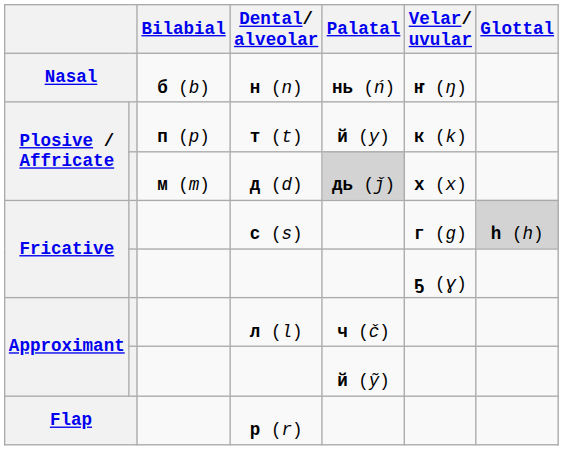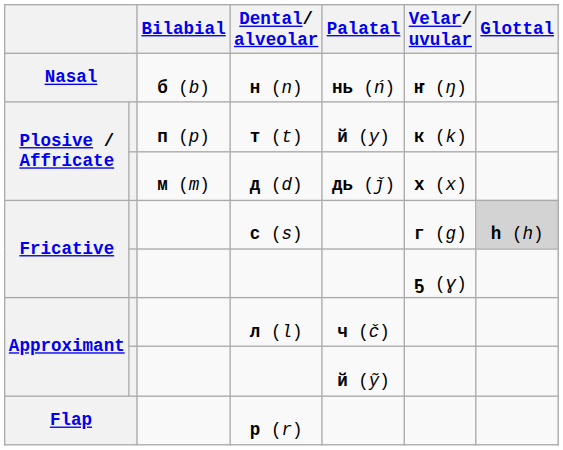(364, 186) lightgrey background -> (364, 186) no background
